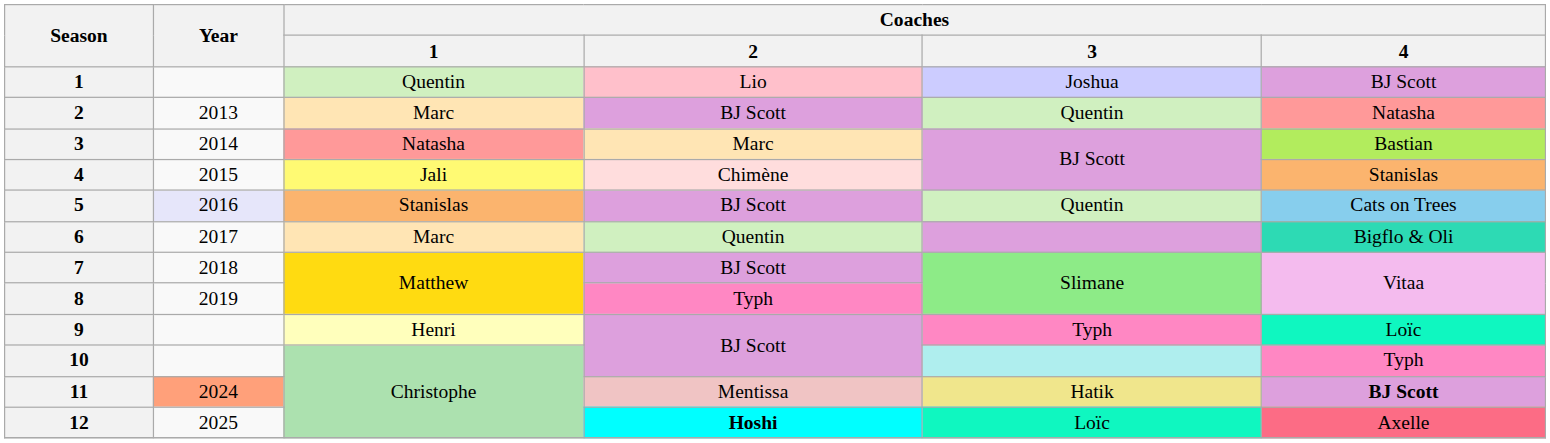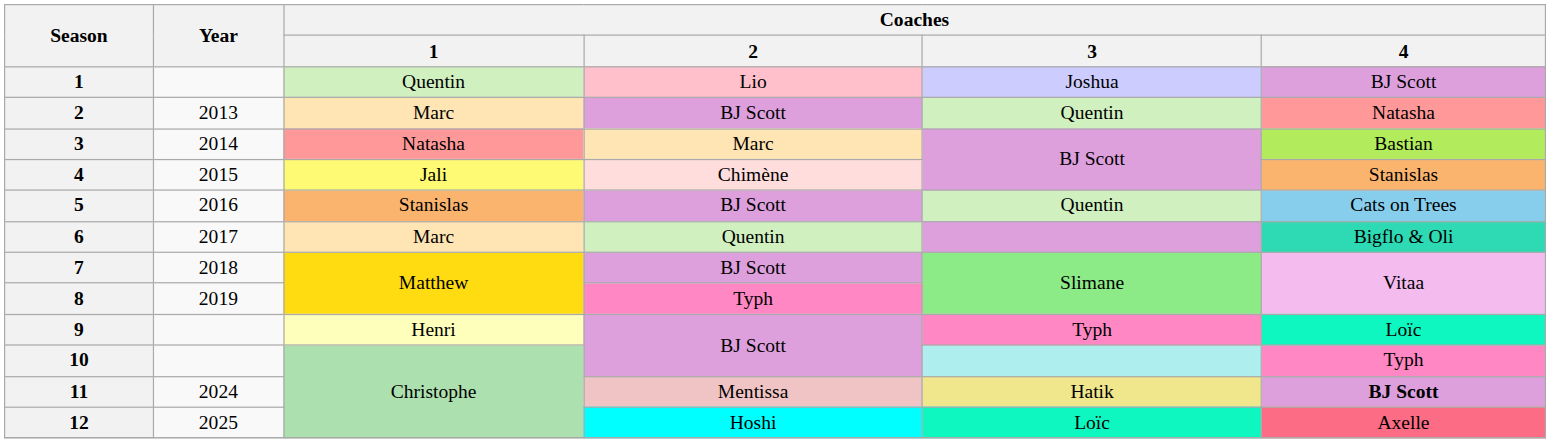(218, 205) lavender background -> (218, 205) no background
(218, 391) lightsalmon background -> (218, 391) no background
(753, 422) bold -> (753, 422) normal
